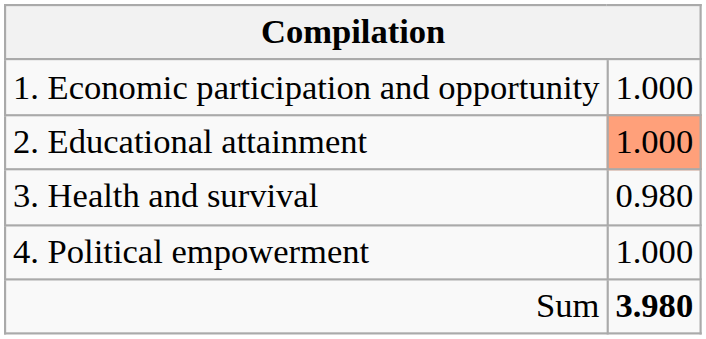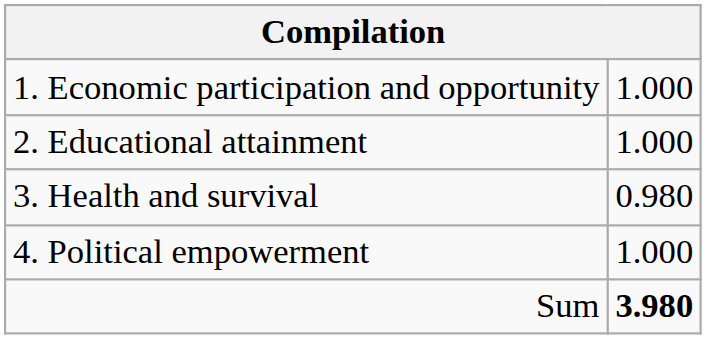(654, 141) lightsalmon background -> (654, 141) no background
